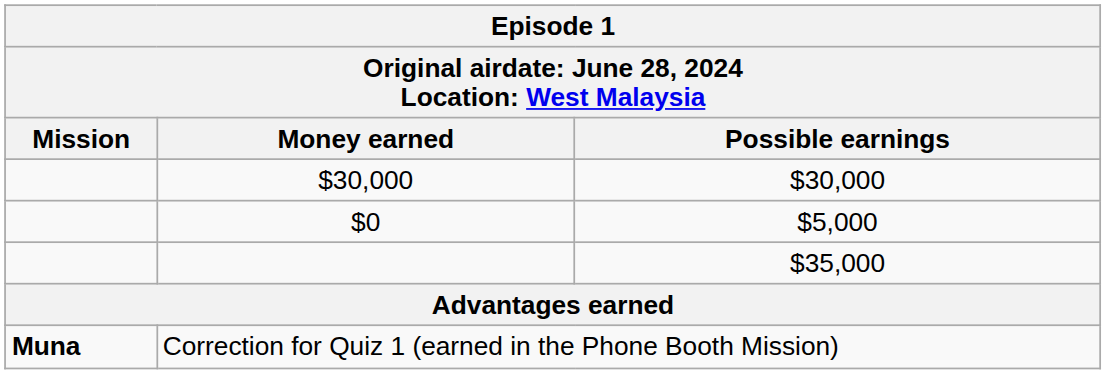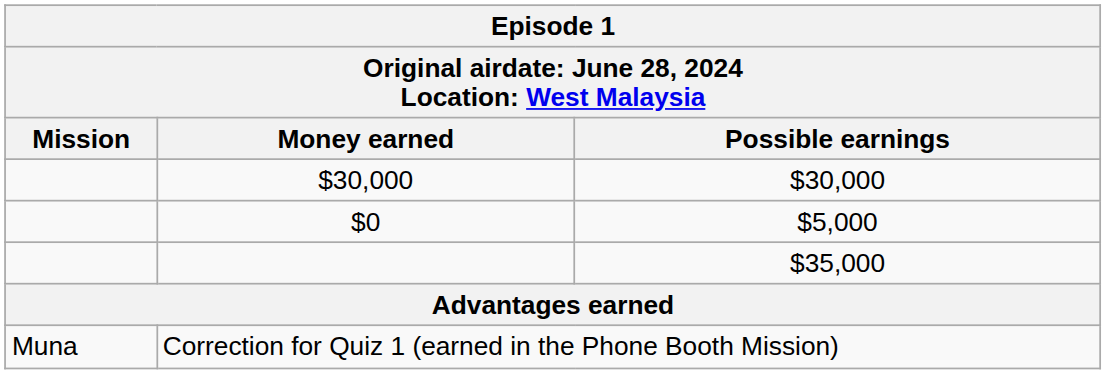(46, 347) bold -> (45, 347) normal
